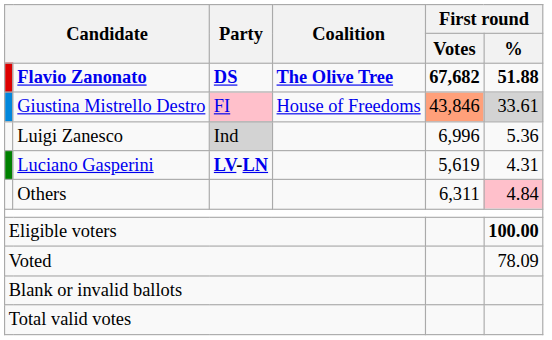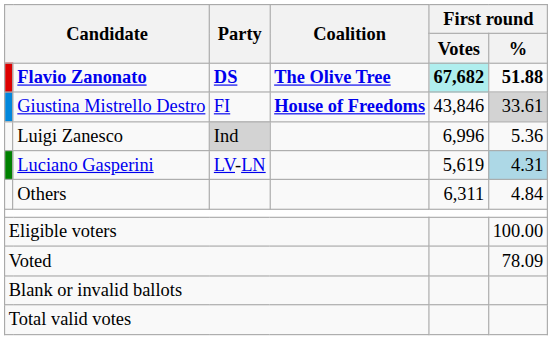(454, 77) no background -> (459, 77) paleturquoise background
(222, 106) pink background -> (222, 106) no background
(349, 106) normal -> (350, 106) bold
(454, 106) lightsalmon background -> (459, 106) no background
(241, 164) bold -> (240, 164) normal
(523, 164) no background -> (527, 164) lightblue background
(523, 194) pink background -> (527, 194) no background
(514, 231) bold -> (518, 231) normal
